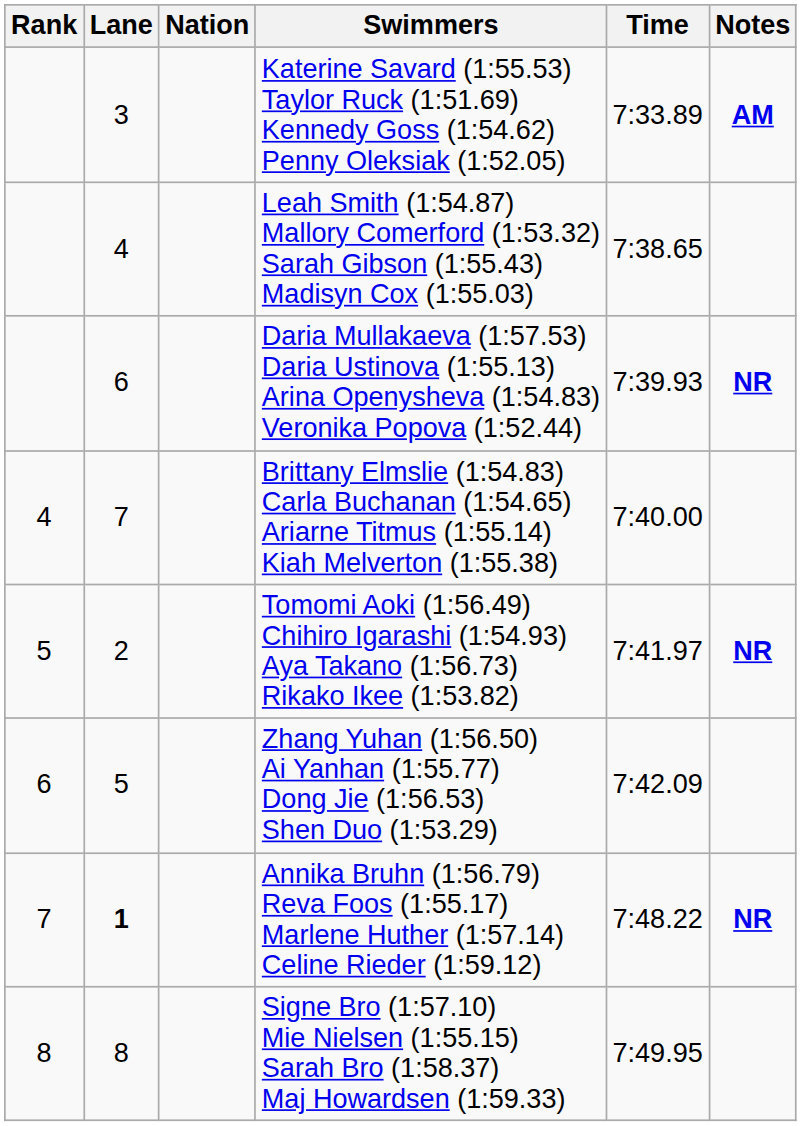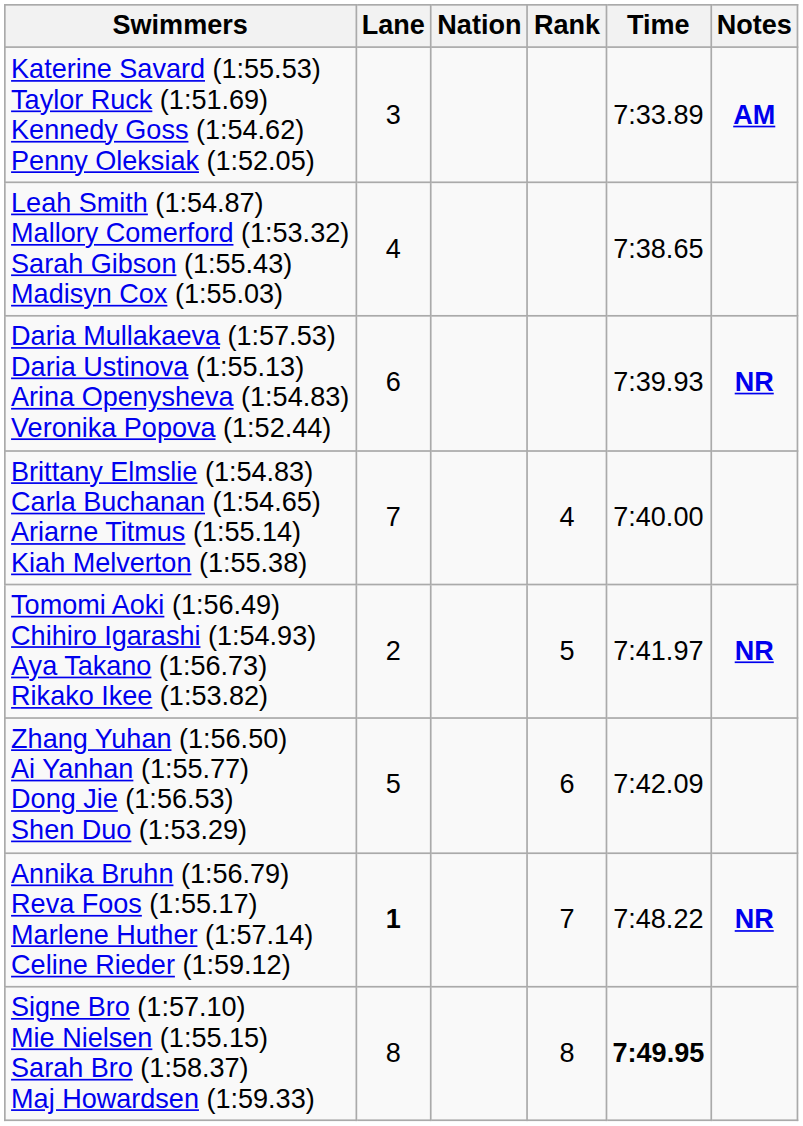columns swapped: (44, 25) <-> (431, 25)
(658, 1053) normal -> (658, 1053) bold
